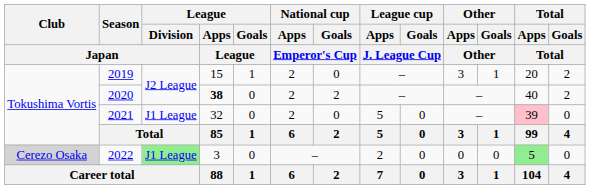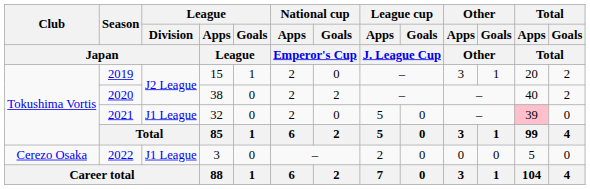(217, 94) bold -> (217, 94) normal
(52, 154) lightgrey background -> (52, 154) no background
(171, 154) lightgreen background -> (171, 154) no background
(532, 154) lightgreen background -> (532, 154) no background
